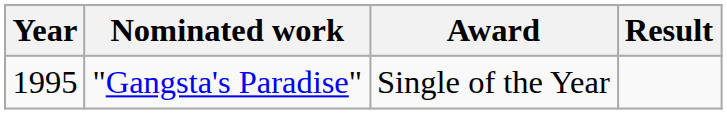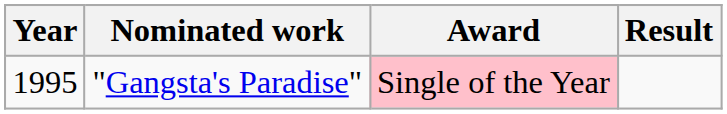(493, 81) no background -> (493, 81) pink background
